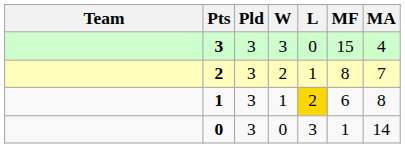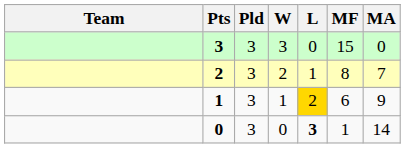(381, 45) 4 -> (381, 45) 0
(381, 101) 8 -> (381, 101) 9
(313, 128) normal -> (313, 128) bold
